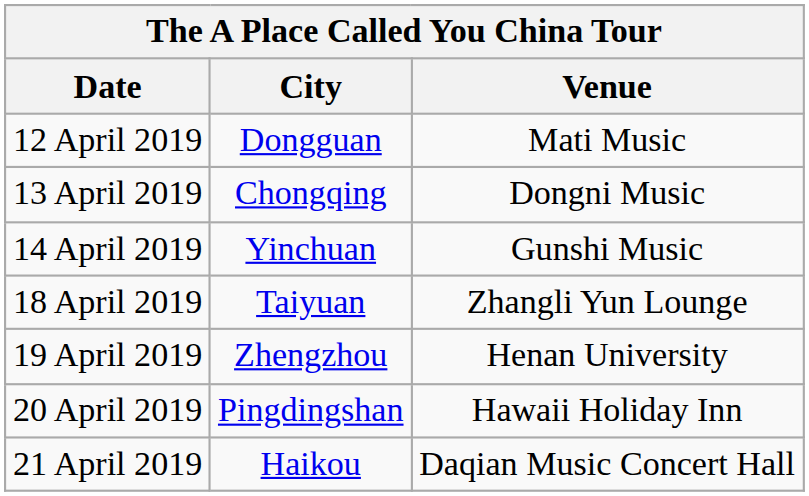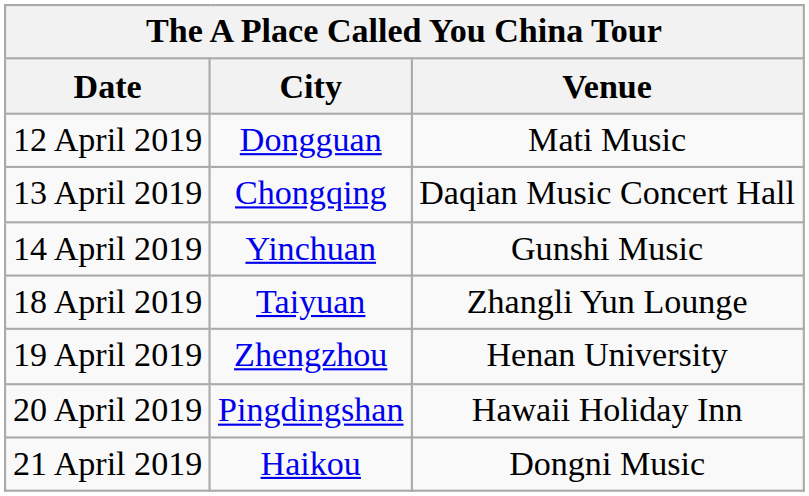(607, 193) Dongni Music -> (607, 193) Daqian Music Concert Hall
(607, 463) Daqian Music Concert Hall -> (607, 463) Dongni Music
